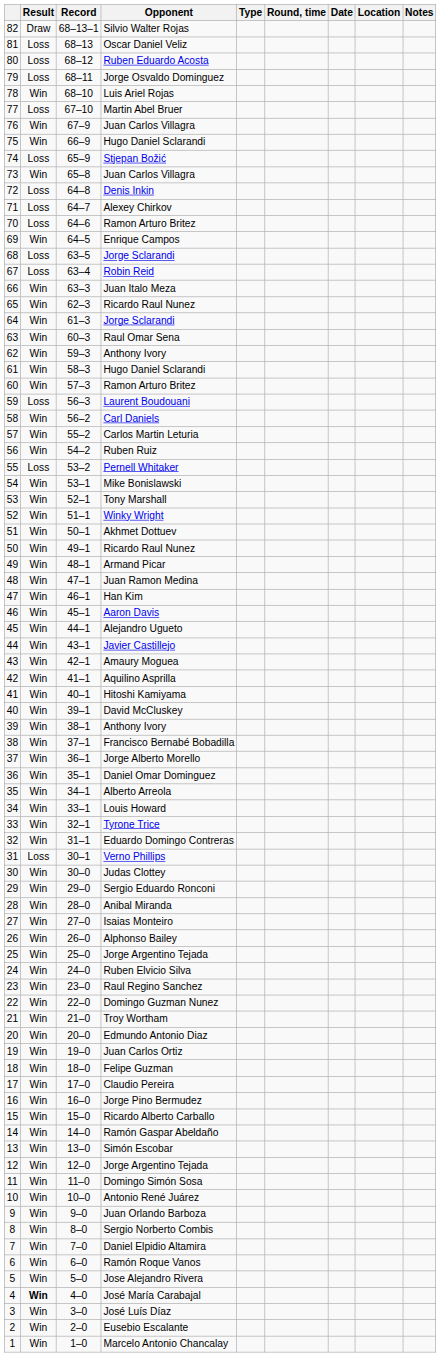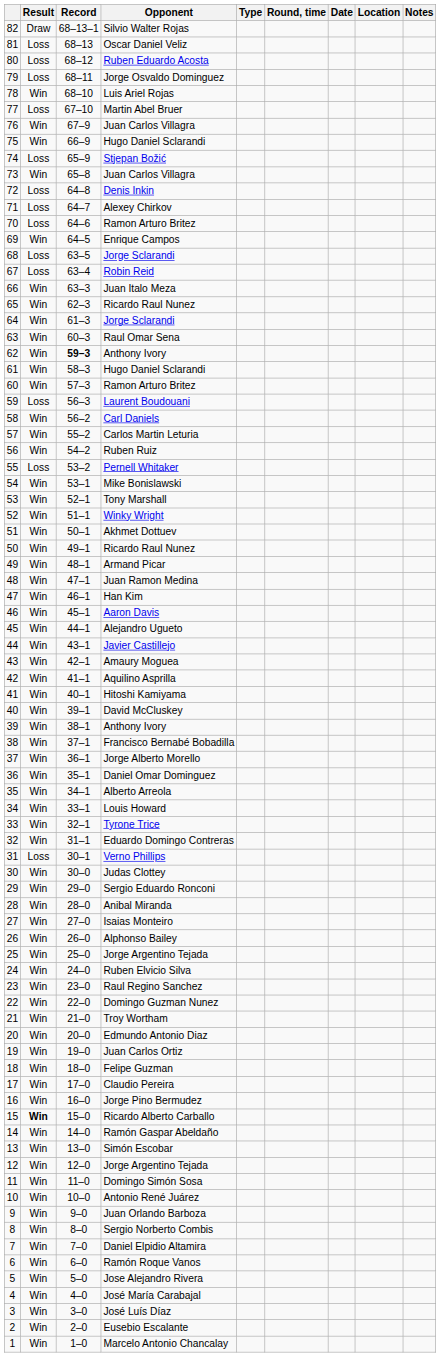(79, 353) normal -> (79, 353) bold
(38, 1116) normal -> (38, 1116) bold
(38, 1295) bold -> (38, 1295) normal
